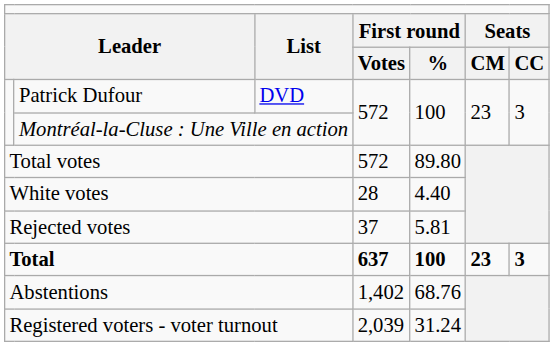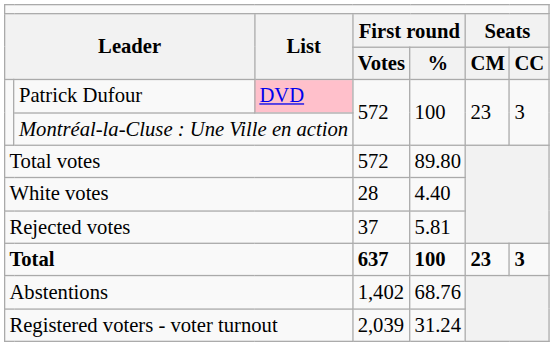(282, 95) no background -> (282, 95) pink background
